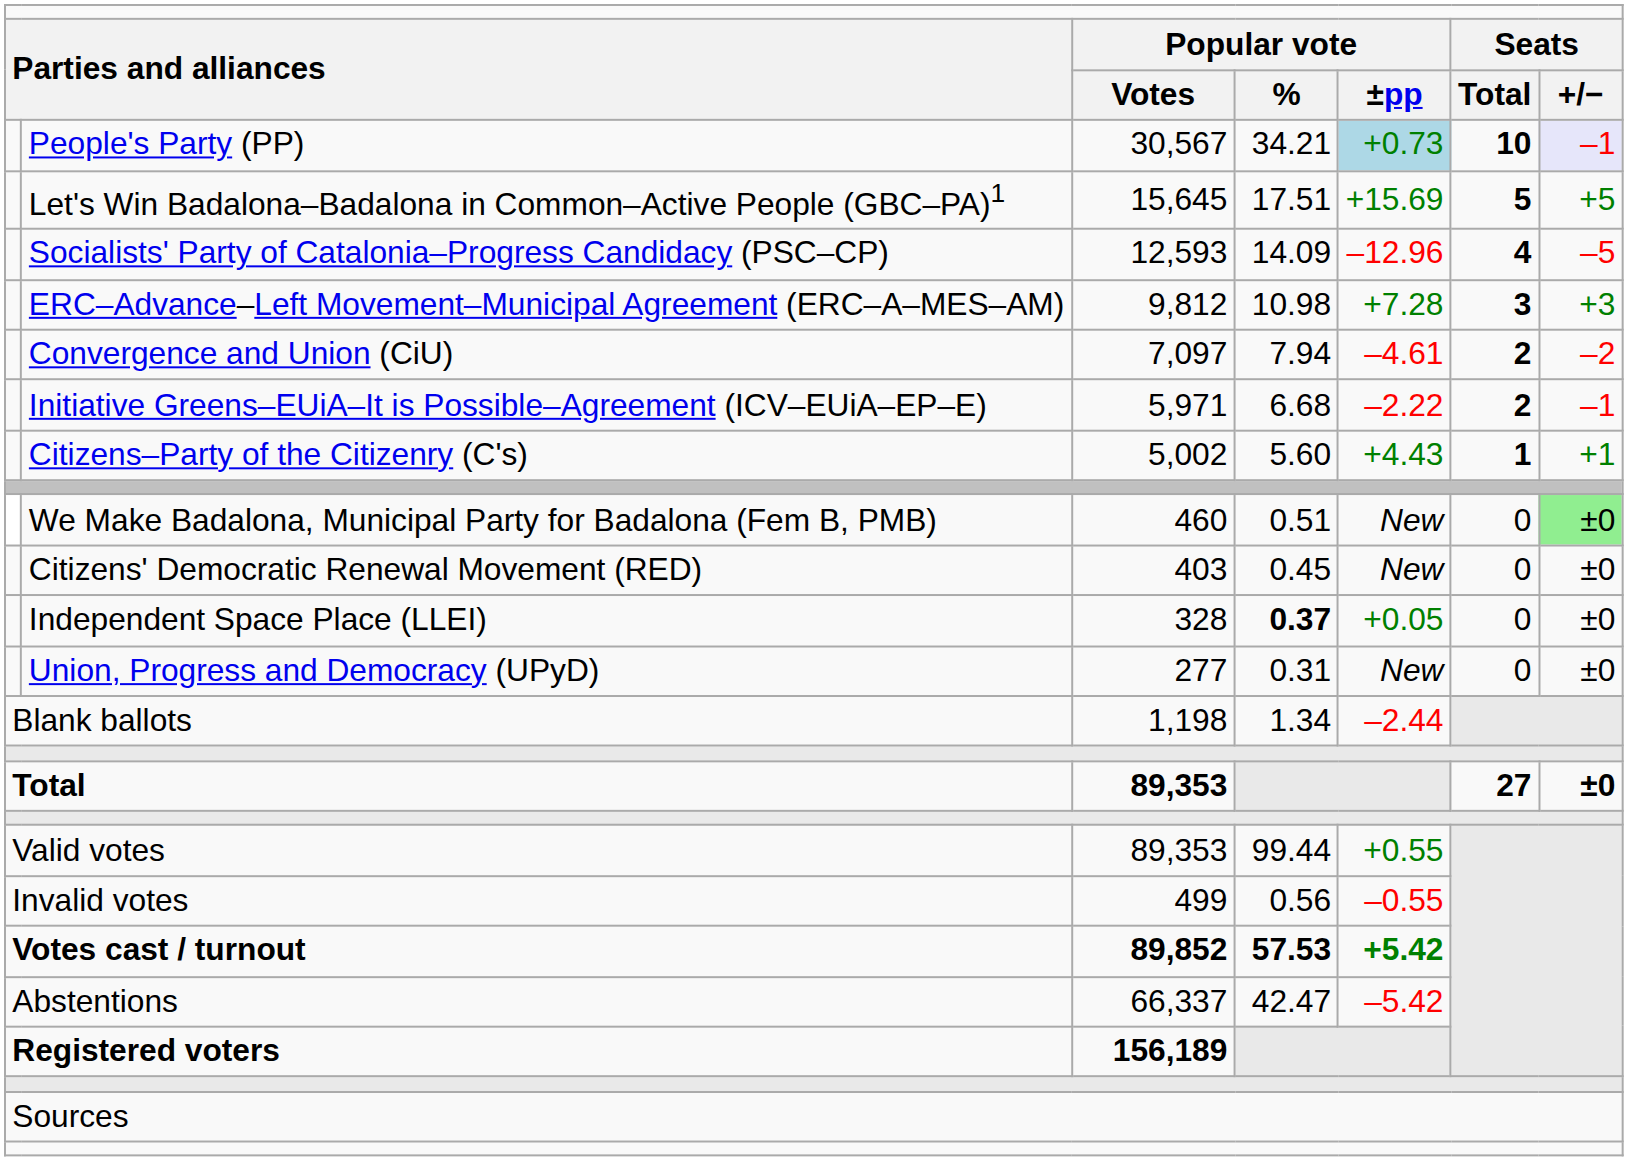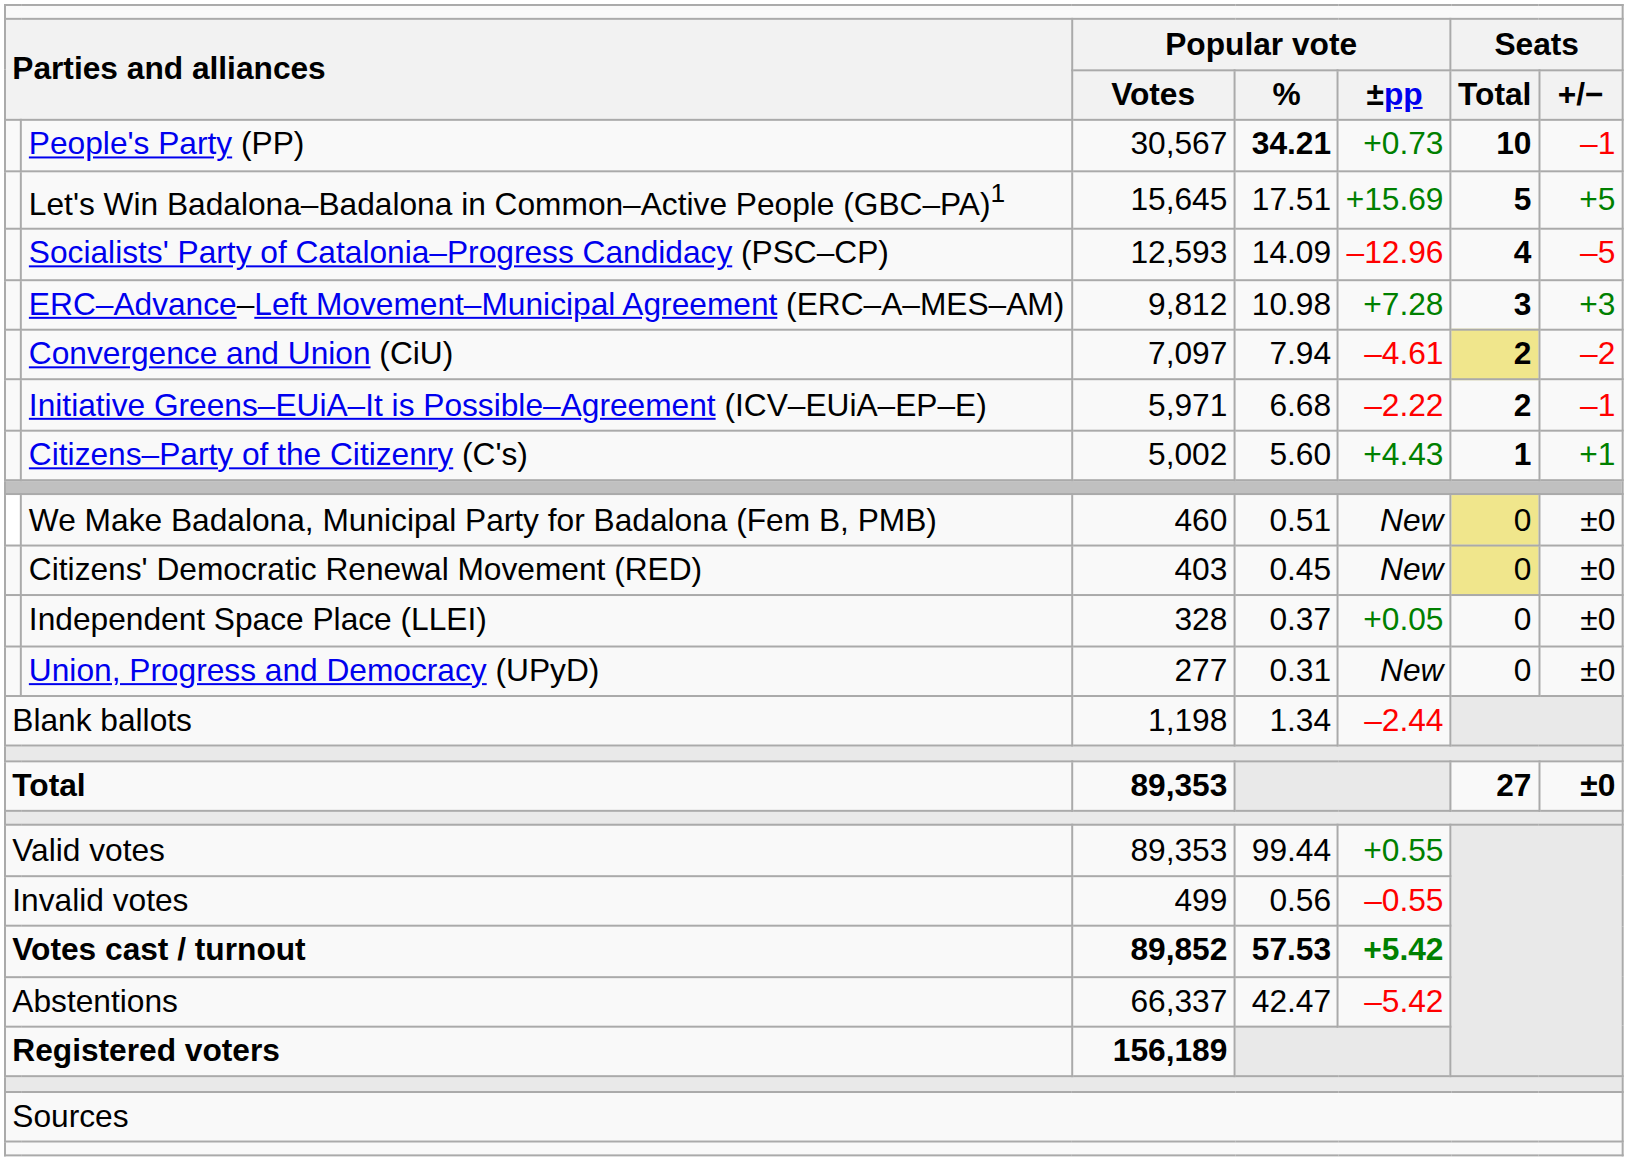(1291, 144) normal -> (1291, 144) bold
(1403, 144) lightblue background -> (1403, 144) no background
(1598, 144) lavender background -> (1598, 144) no background
(1523, 354) no background -> (1523, 354) khaki background
(1523, 519) no background -> (1523, 519) khaki background
(1598, 519) lightgreen background -> (1598, 519) no background
(1523, 569) no background -> (1523, 569) khaki background
(1300, 620) bold -> (1300, 620) normal
